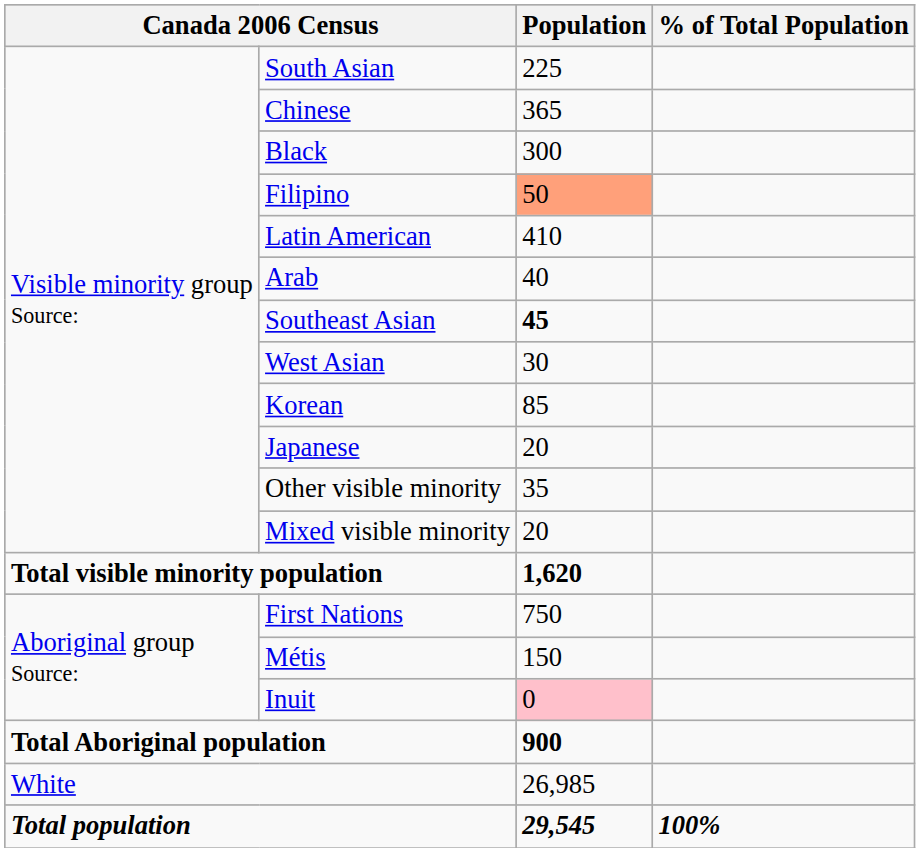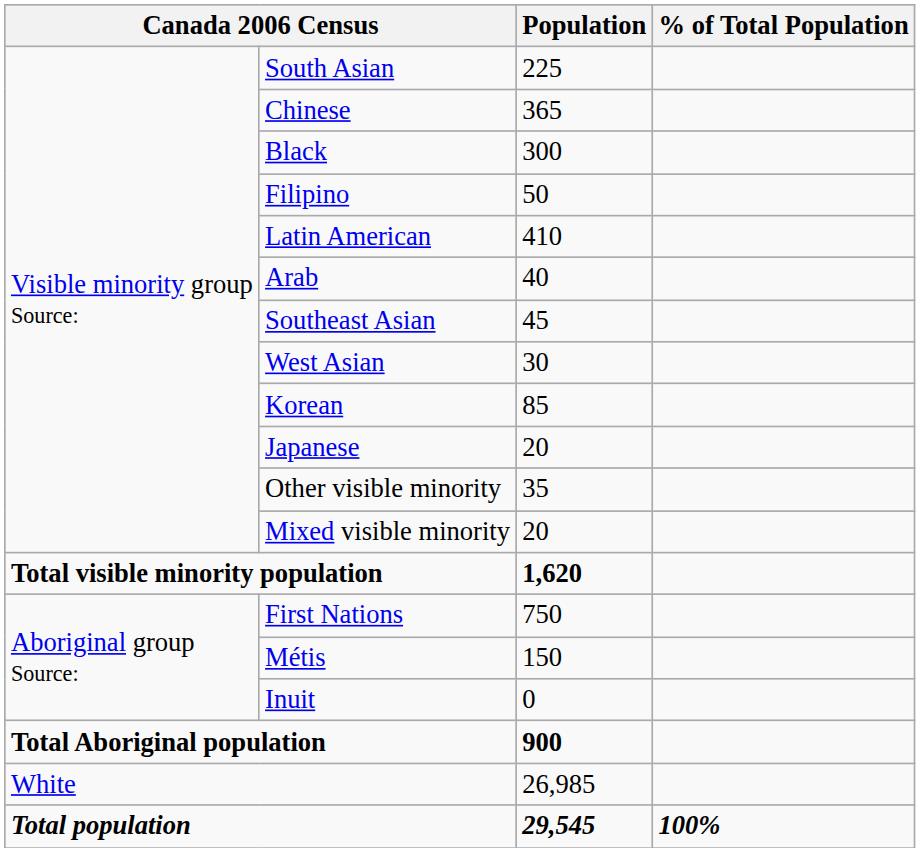(536, 194) lightsalmon background -> (536, 194) no background
(536, 320) bold -> (536, 320) normal
(529, 699) pink background -> (529, 699) no background
